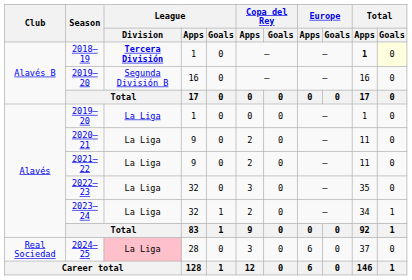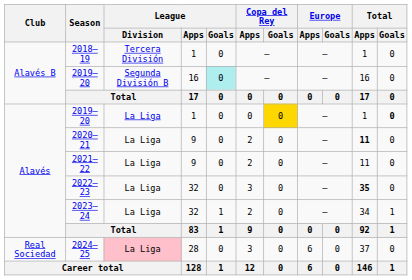(143, 54) bold -> (143, 54) normal
(365, 54) bold -> (365, 54) normal
(392, 54) lightyellow background -> (392, 54) no background
(221, 78) no background -> (221, 78) paleturquoise background
(281, 116) no background -> (281, 116) gold background
(392, 116) normal -> (392, 116) bold
(365, 140) normal -> (365, 140) bold
(365, 188) normal -> (365, 188) bold
